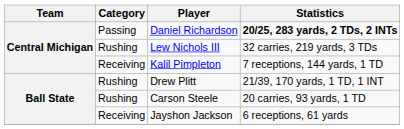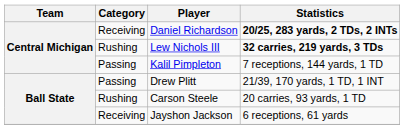(117, 30) Passing -> (122, 30) Receiving
(310, 47) normal -> (313, 47) bold
(122, 64) Receiving -> (117, 64) Passing
(118, 81) Rushing -> (117, 81) Passing
